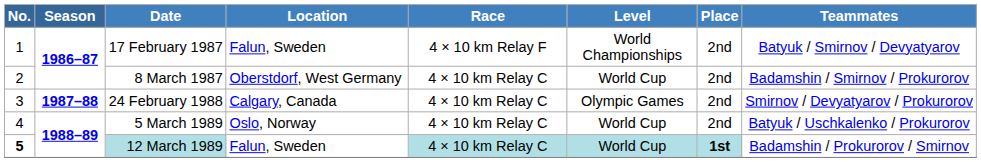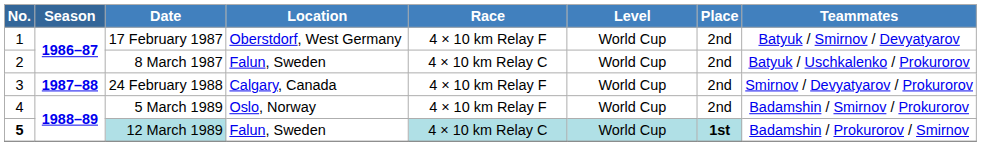(278, 47) Falun, Sweden -> (315, 39) Oberstdorf, West Germany
(632, 47) World Championships -> (632, 39) World Cup
(315, 78) Oberstdorf, West Germany -> (278, 62) Falun, Sweden
(859, 78) Badamshin / Smirnov / Prokurorov -> (859, 62) Batyuk / Uschkalenko / Prokurorov
(488, 101) 4 × 10 km Relay C -> (488, 85) 4 × 10 km Relay F
(632, 101) Olympic Games -> (632, 85) World Cup
(488, 124) 4 × 10 km Relay C -> (488, 108) 4 × 10 km Relay F
(859, 124) Batyuk / Uschkalenko / Prokurorov -> (859, 108) Badamshin / Smirnov / Prokurorov
